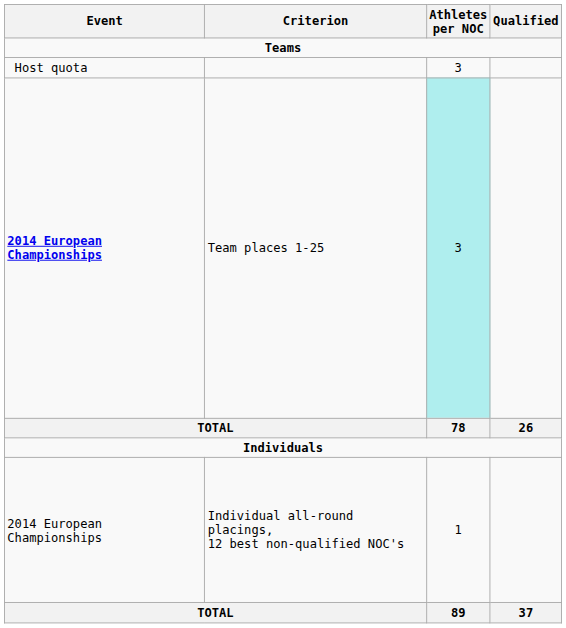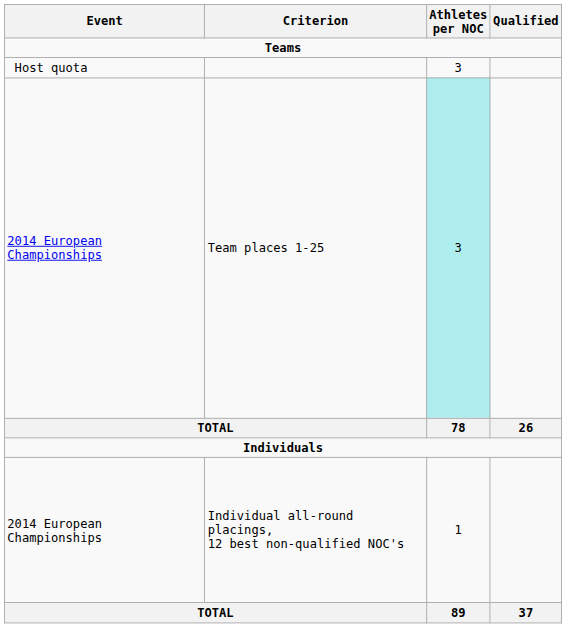(55, 248) bold -> (55, 248) normal
